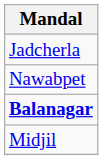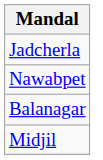(51, 109) bold -> (47, 109) normal
